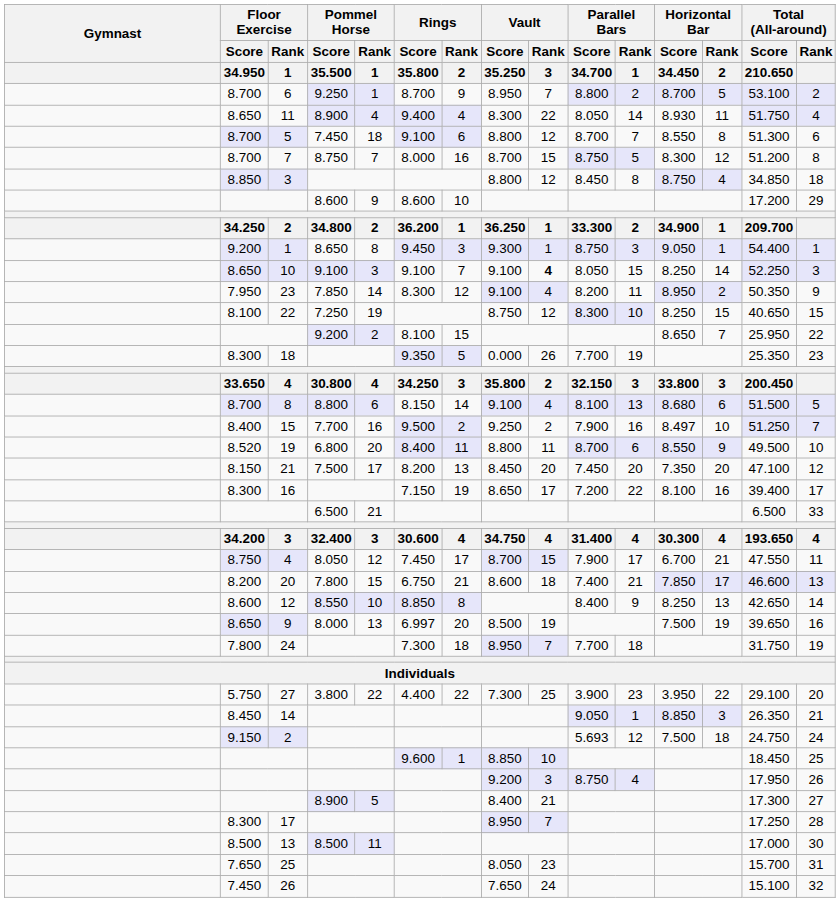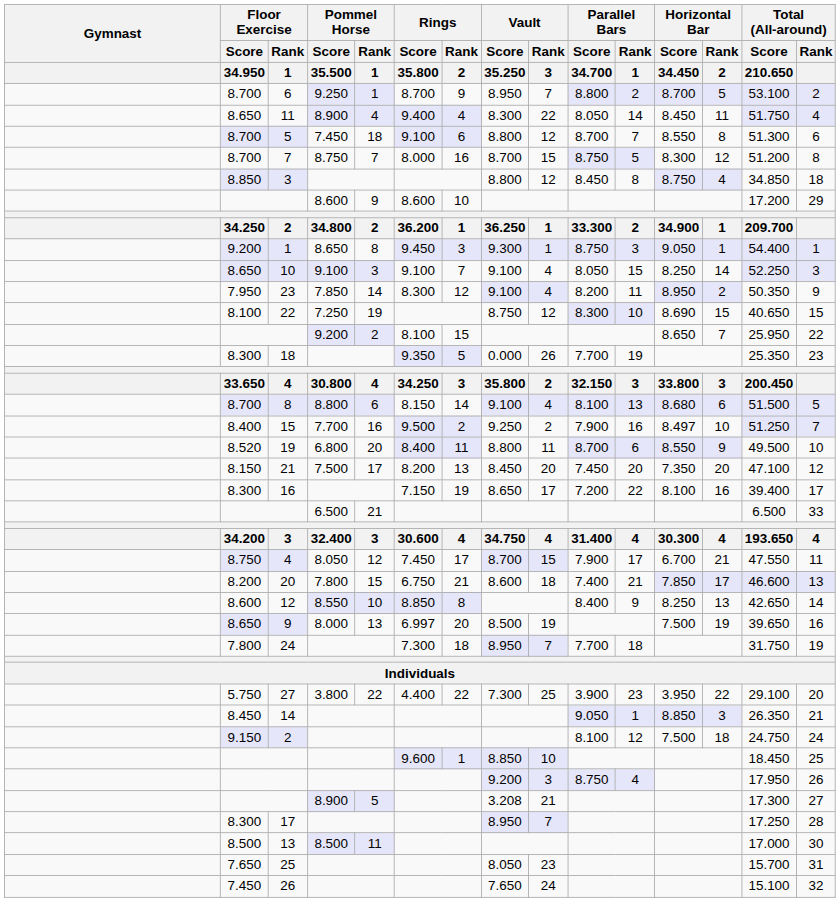(679, 115) 8.930 -> (679, 115) 8.450
(548, 270) bold -> (548, 270) normal
(679, 313) 8.250 -> (679, 313) 8.690
(592, 737) 5.693 -> (592, 737) 8.100
(505, 801) 8.400 -> (505, 801) 3.208
